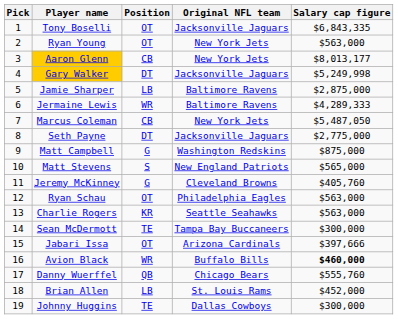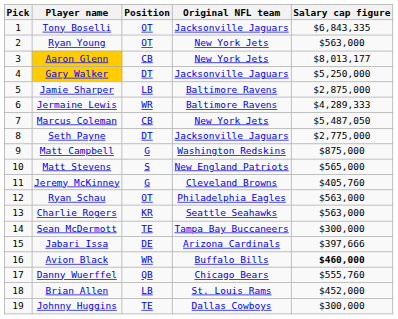(342, 74) $5,249,998 -> (342, 74) $5,250,000
(147, 244) OT -> (147, 244) DE
